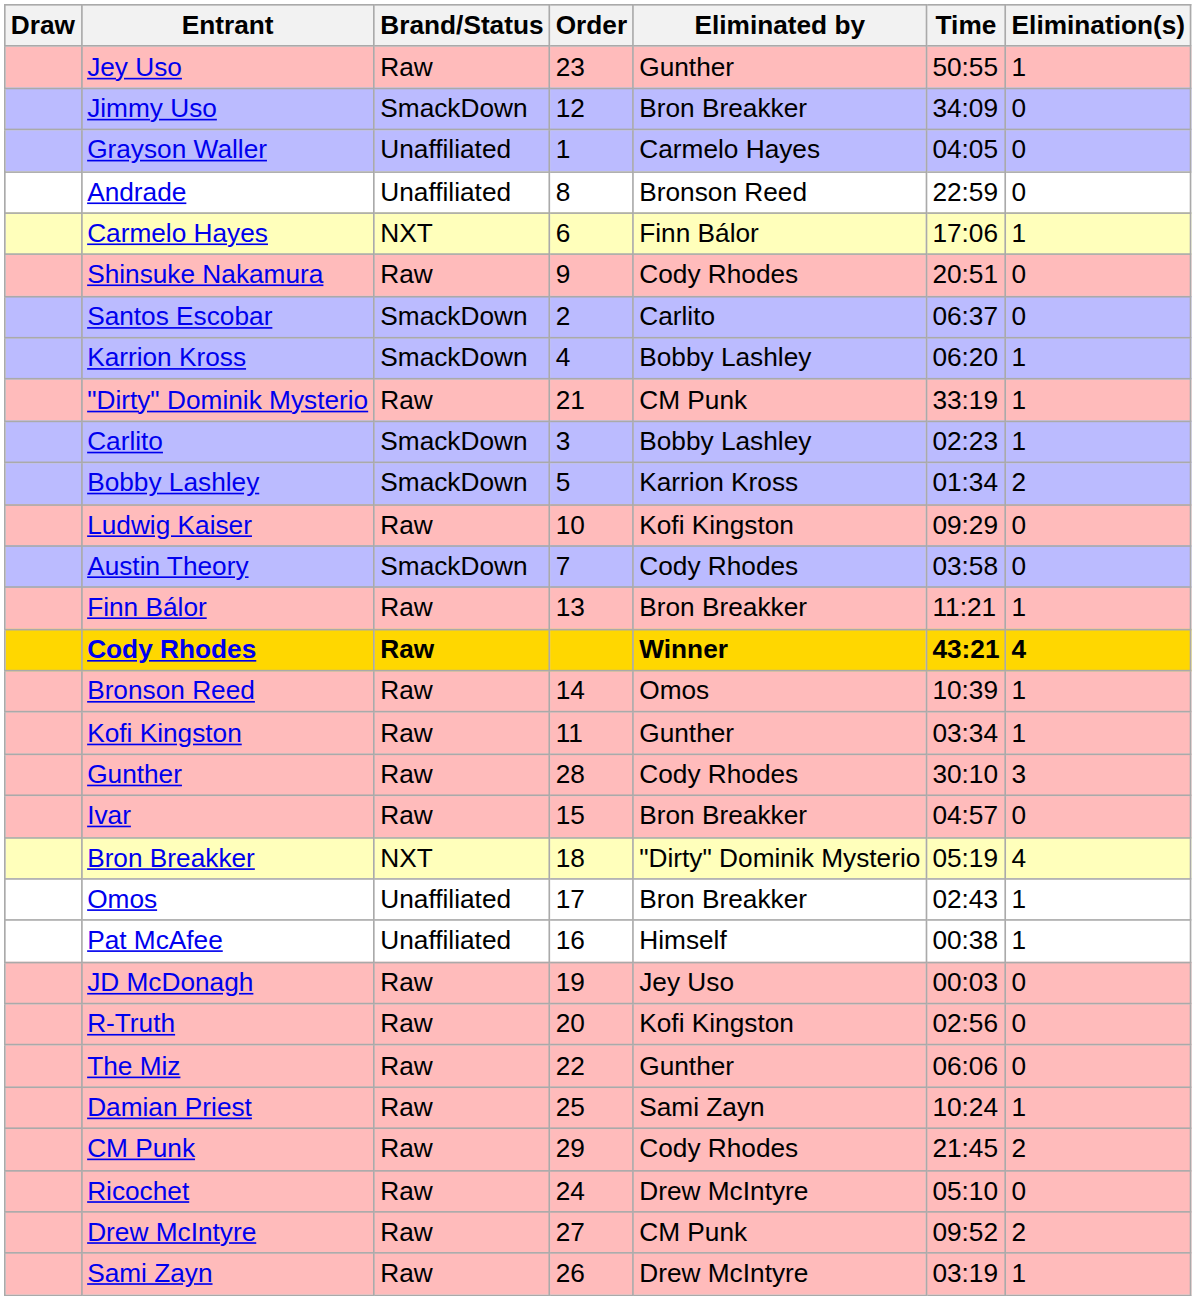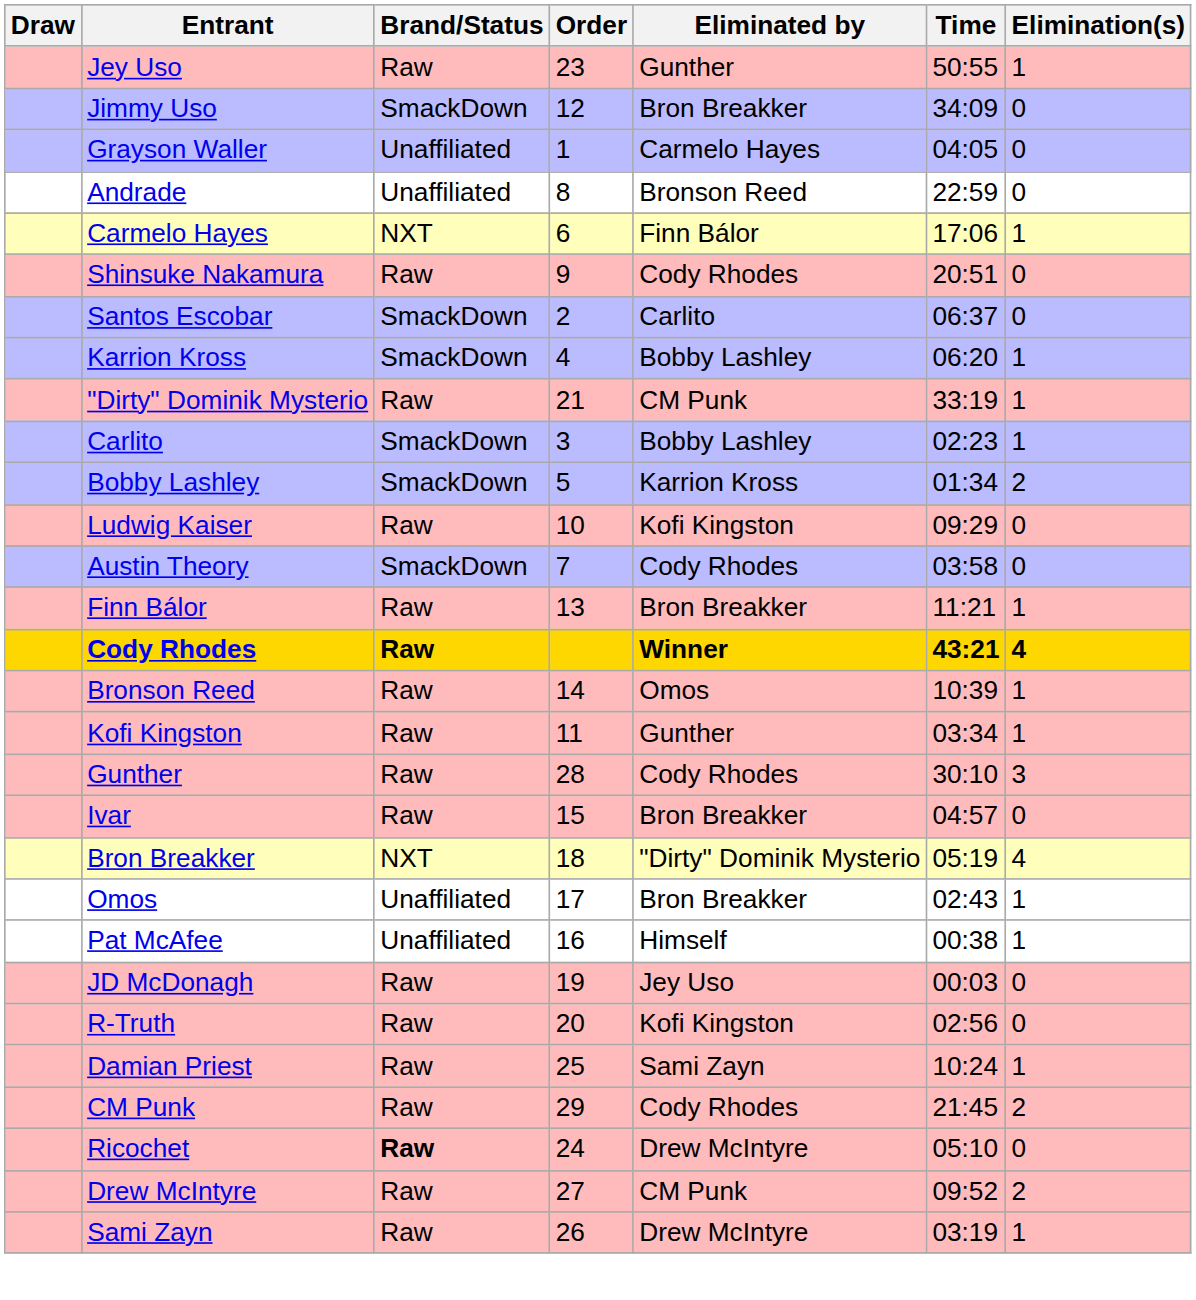- row: (134, 1065)
(407, 1190) normal -> (407, 1148) bold
